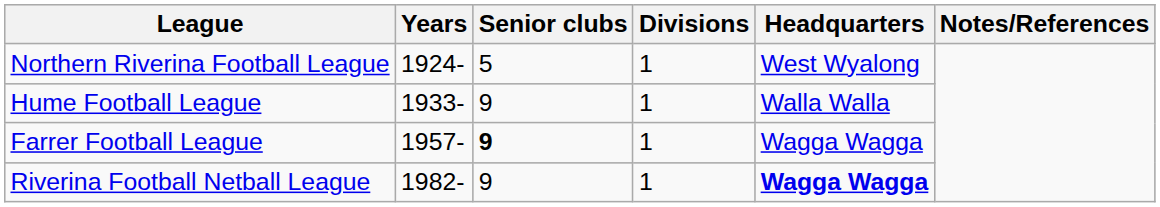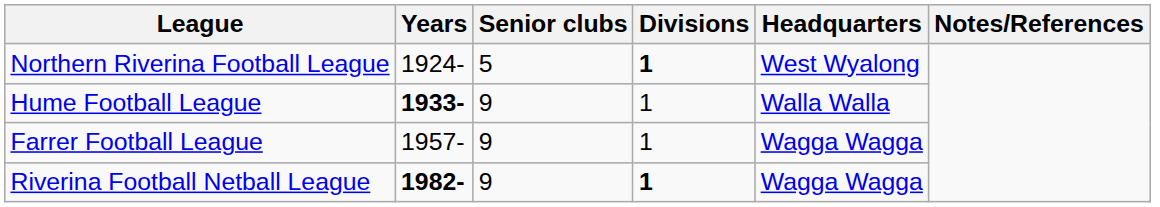(646, 63) normal -> (646, 63) bold
(433, 102) normal -> (433, 102) bold
(486, 142) bold -> (486, 142) normal
(433, 181) normal -> (433, 181) bold
(646, 181) normal -> (646, 181) bold
(844, 181) bold -> (842, 181) normal
